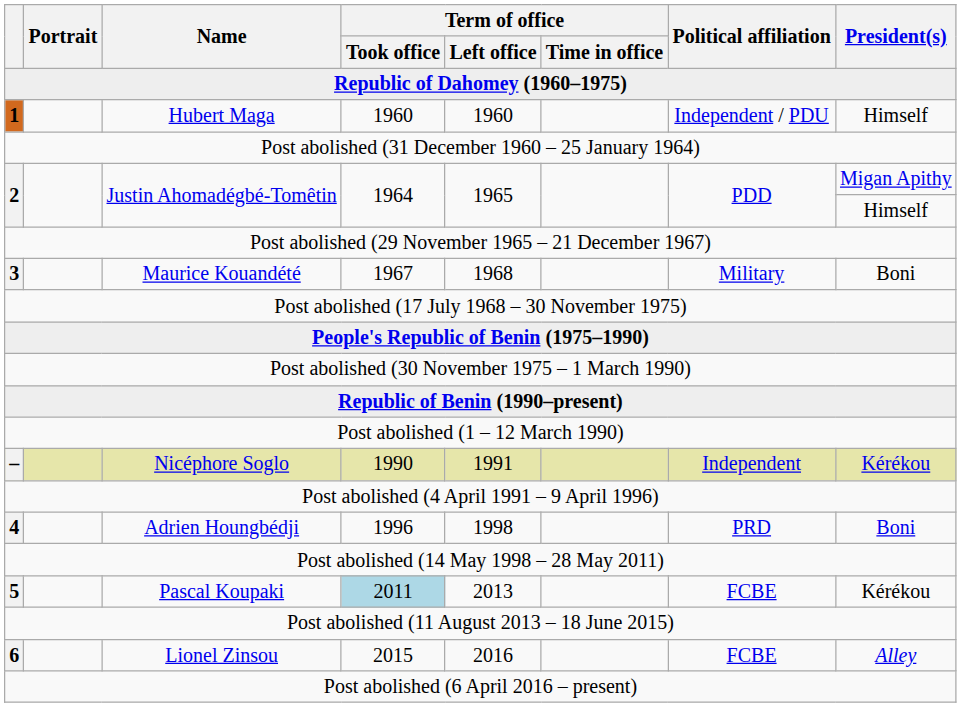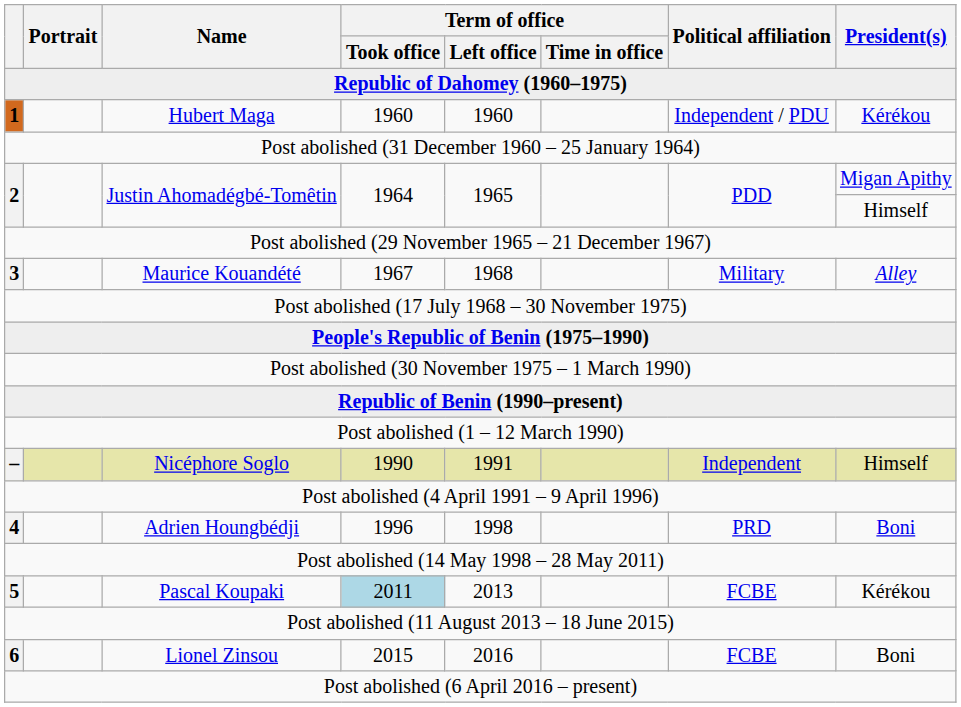(896, 115) Himself -> (896, 115) Kérékou
(896, 274) Boni -> (896, 274) Alley
(896, 464) Kérékou -> (896, 464) Himself
(896, 654) Alley -> (896, 654) Boni
